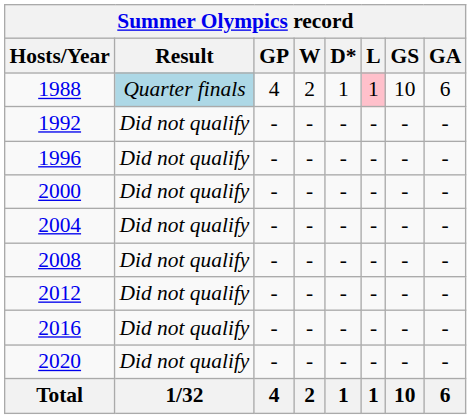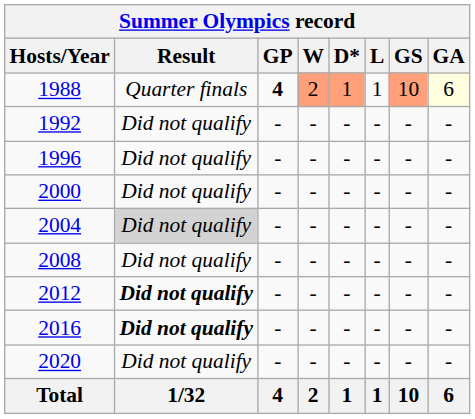(184, 89) lightblue background -> (186, 89) no background
(274, 89) normal -> (278, 89) bold
(310, 89) no background -> (313, 89) lightsalmon background
(343, 89) no background -> (347, 89) lightsalmon background
(373, 89) pink background -> (377, 89) no background
(405, 89) no background -> (408, 89) lightsalmon background
(445, 89) no background -> (449, 89) lightyellow background
(184, 225) no background -> (186, 225) lightgrey background
(184, 293) normal -> (186, 293) bold
(184, 327) normal -> (186, 327) bold
